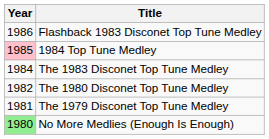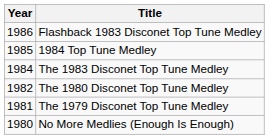(20, 50) pink background -> (20, 50) no background
(20, 124) lightgreen background -> (20, 124) no background
